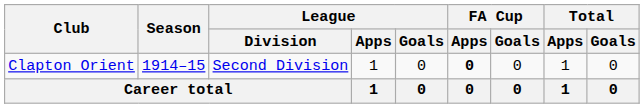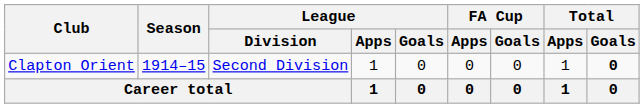(469, 66) bold -> (469, 66) normal
(613, 66) normal -> (613, 66) bold
